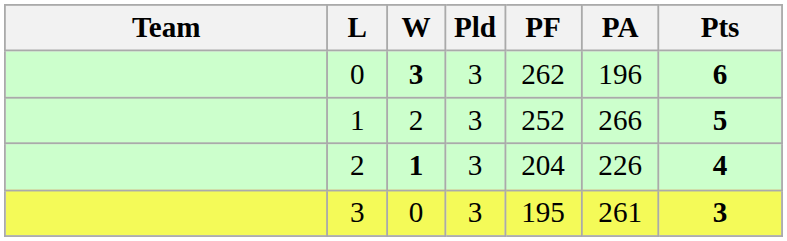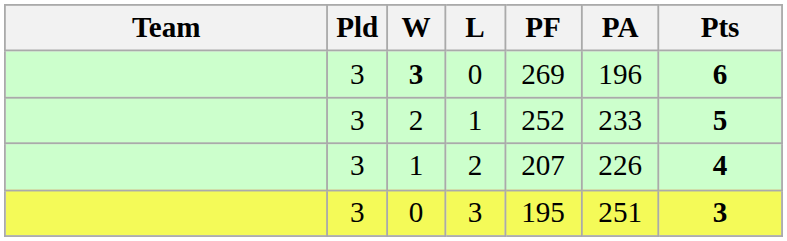columns swapped: (475, 27) <-> (357, 27)
(543, 73) 262 -> (543, 73) 269
(620, 119) 266 -> (620, 119) 233
(416, 166) bold -> (416, 166) normal
(543, 166) 204 -> (543, 166) 207
(620, 212) 261 -> (620, 212) 251
